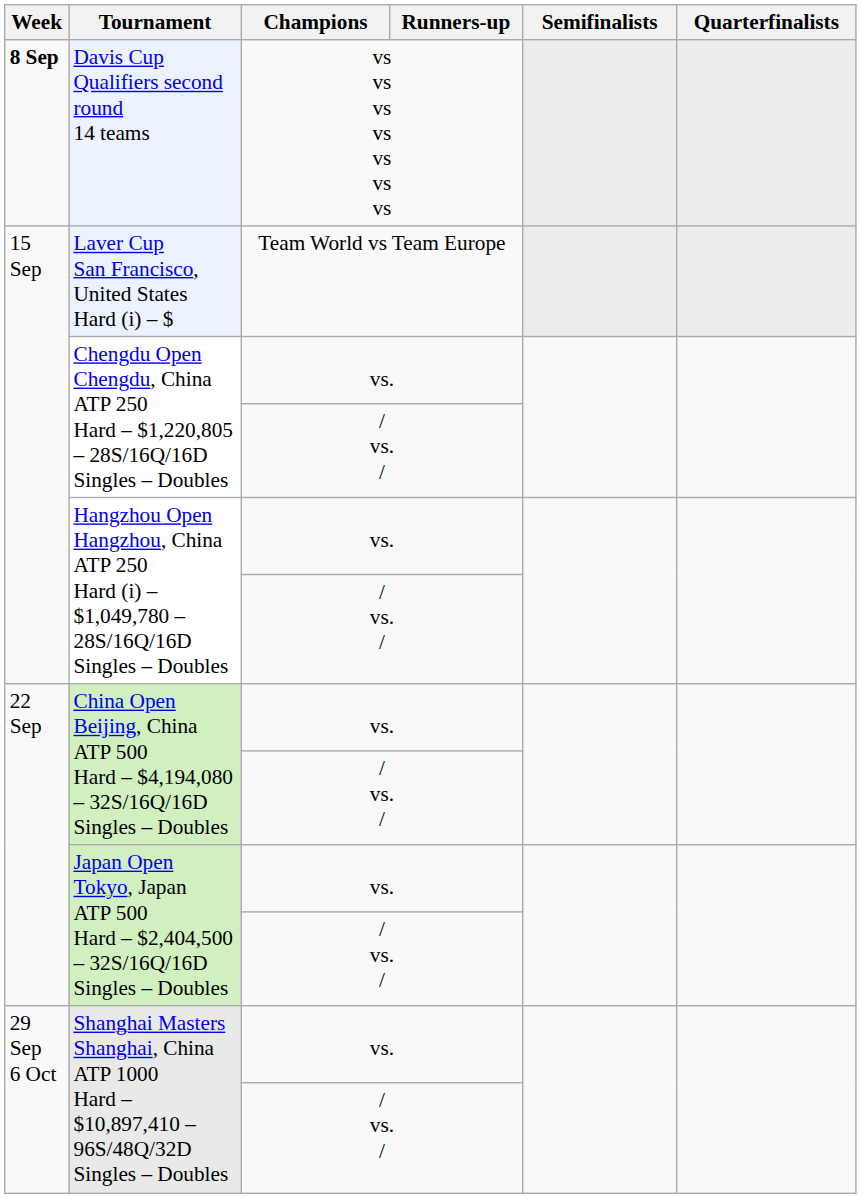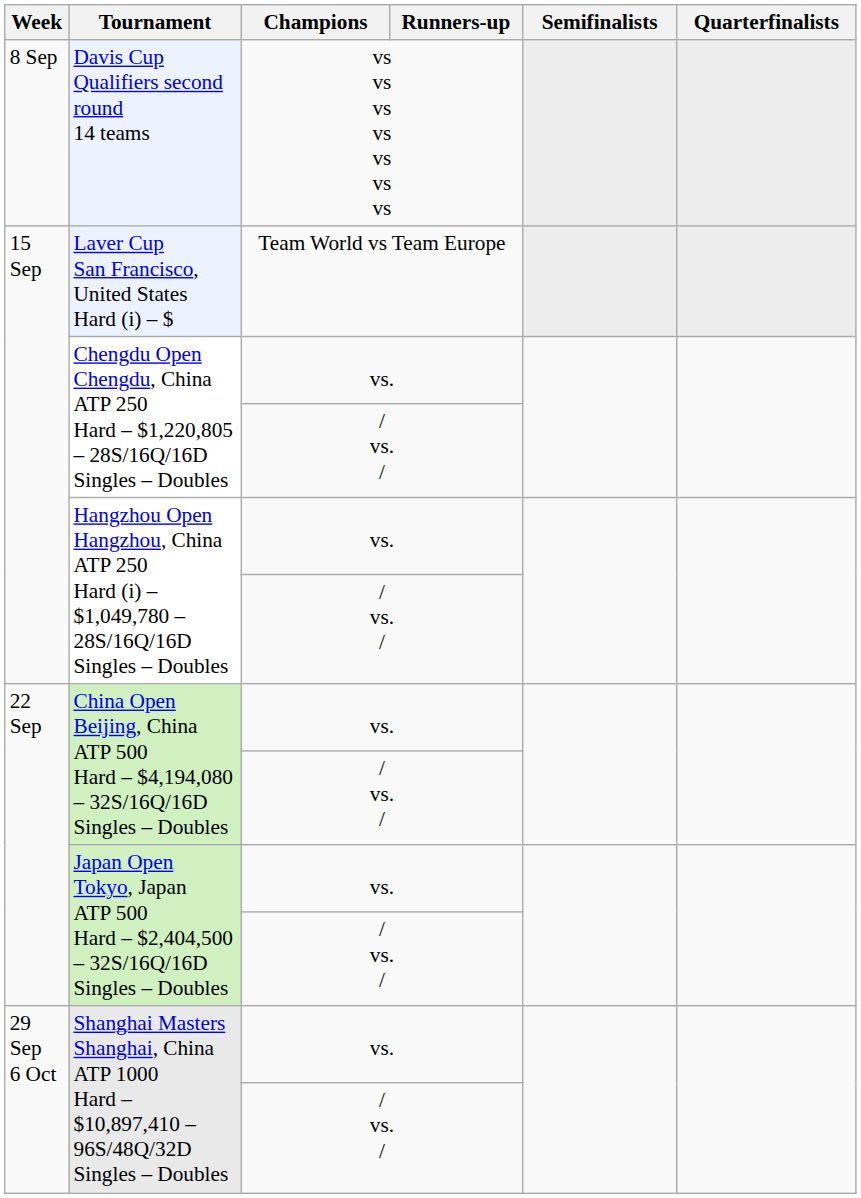(34, 57) bold -> (34, 57) normal
